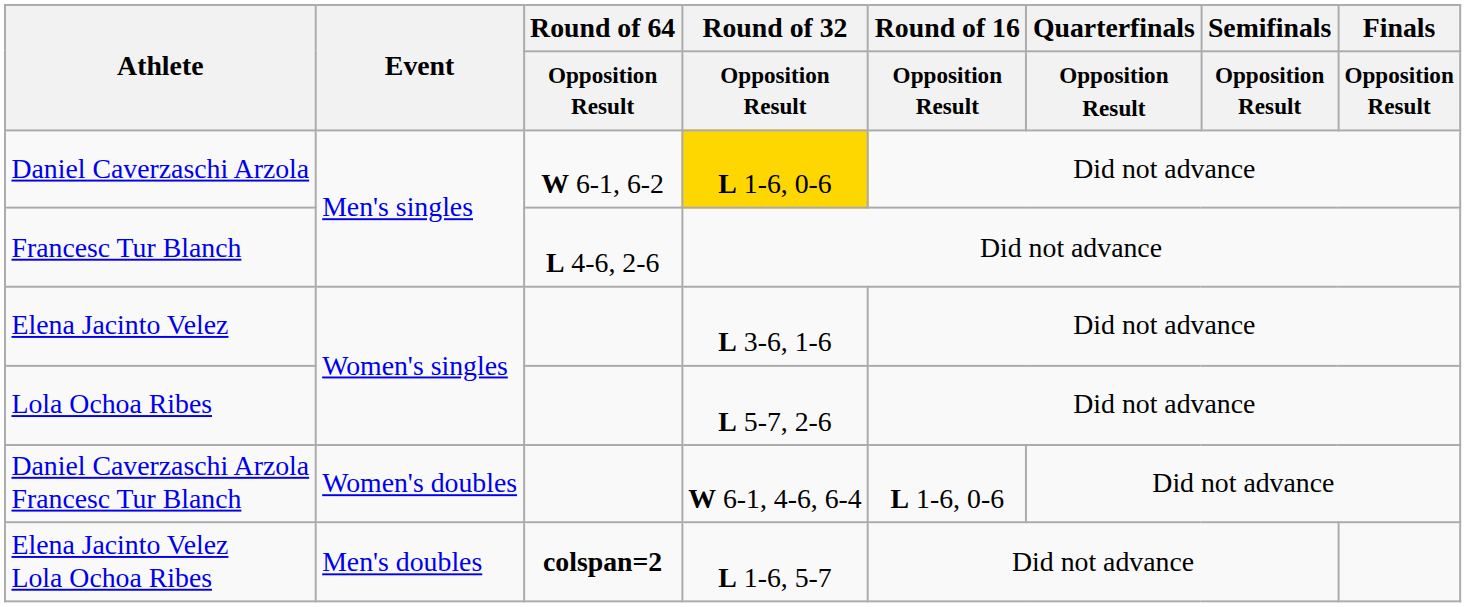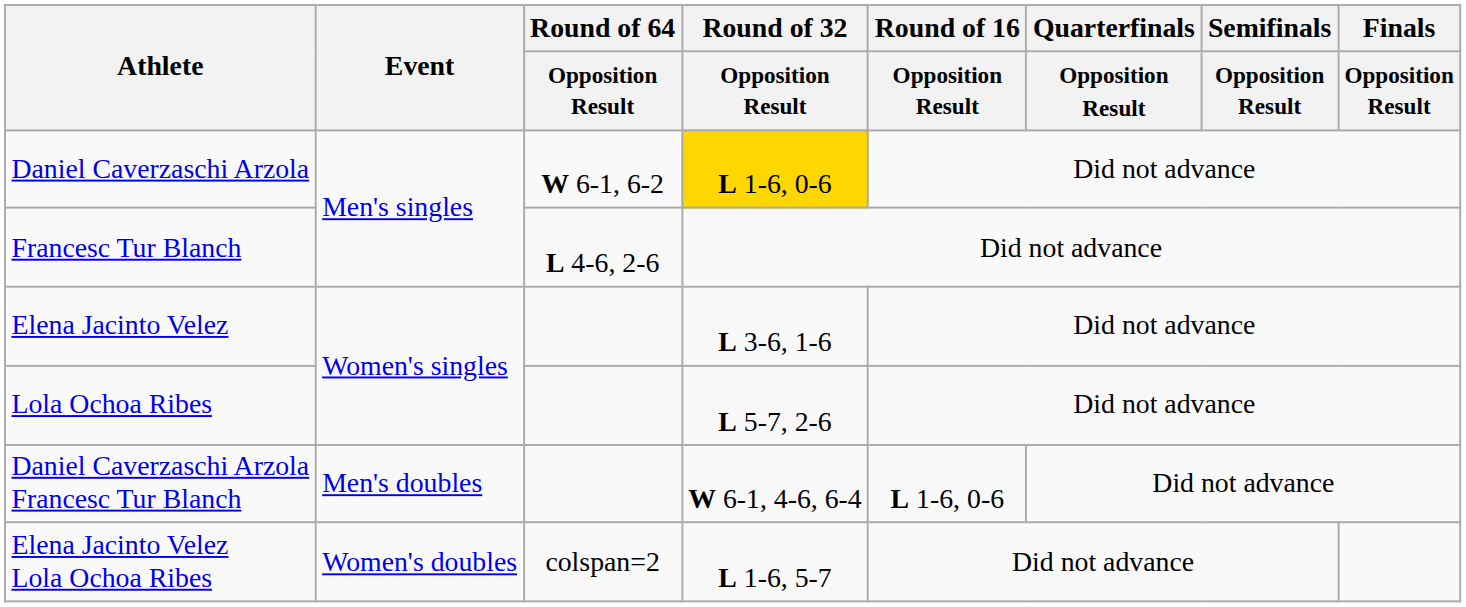(420, 483) Women's doubles -> (402, 483) Men's doubles
(402, 561) Men's doubles -> (420, 561) Women's doubles
(603, 561) bold -> (603, 561) normal
